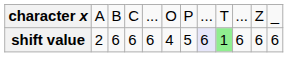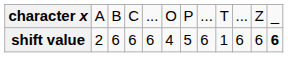(205, 39) lavender background -> (205, 39) no background
(224, 39) lightgreen background -> (224, 39) no background
(275, 39) normal -> (275, 39) bold
